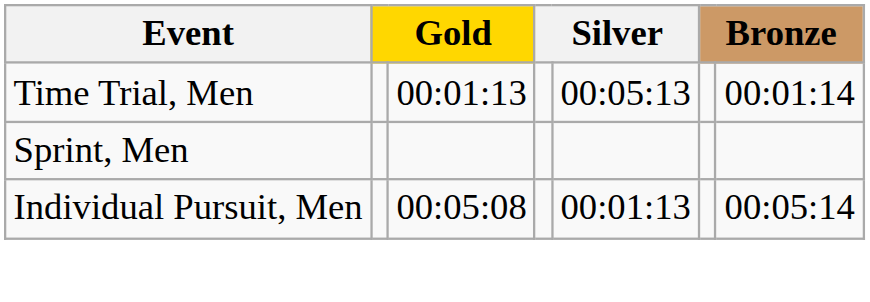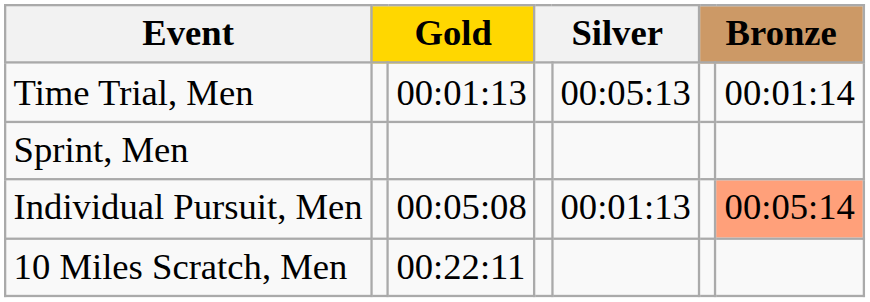(790, 207) no background -> (790, 207) lightsalmon background
+ row: (180, 265)
